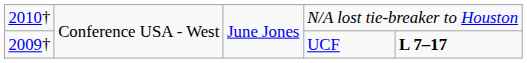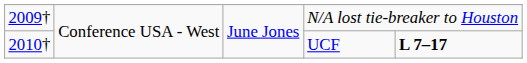(29, 17) 2010† -> (29, 17) 2009†
(29, 44) 2009† -> (29, 44) 2010†
